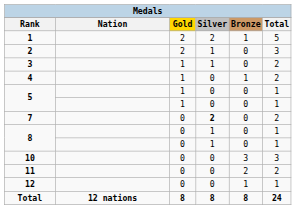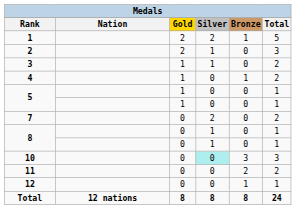(212, 118) bold -> (212, 118) normal
(212, 158) no background -> (212, 158) paleturquoise background
